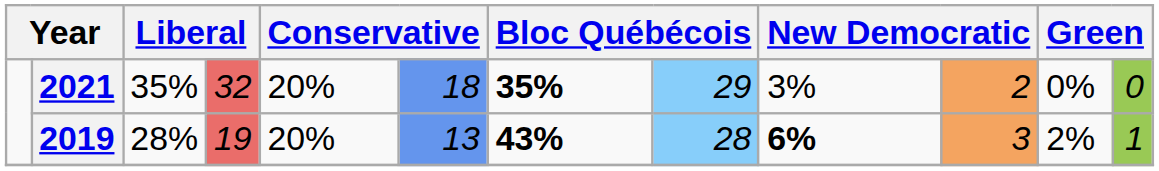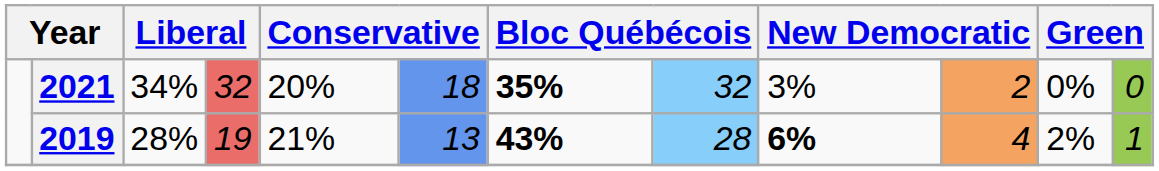(164, 86) 35% -> (164, 86) 34%
(732, 86) 29 -> (732, 86) 32
(301, 139) 20% -> (301, 139) 21%
(1021, 139) 3 -> (1021, 139) 4
